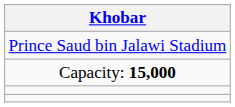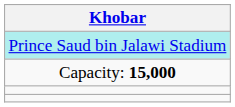(117, 45) no background -> (117, 45) paleturquoise background
